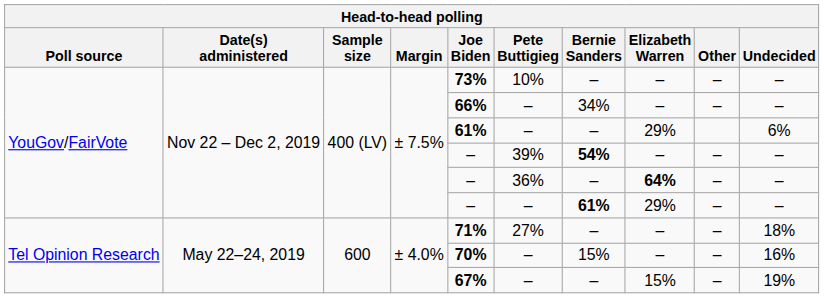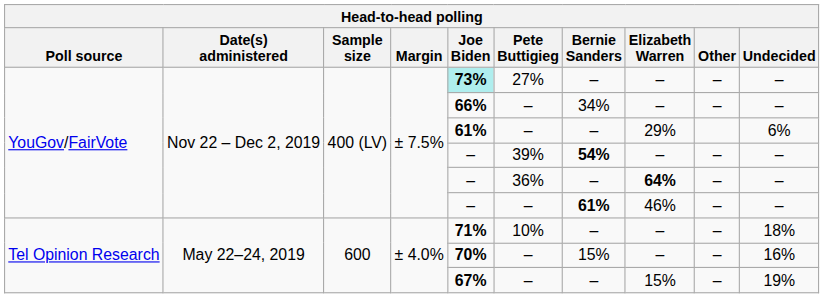(471, 80) no background -> (471, 80) paleturquoise background
(528, 80) 10% -> (528, 80) 27%
(660, 206) 29% -> (660, 206) 46%
(528, 231) 27% -> (528, 231) 10%
